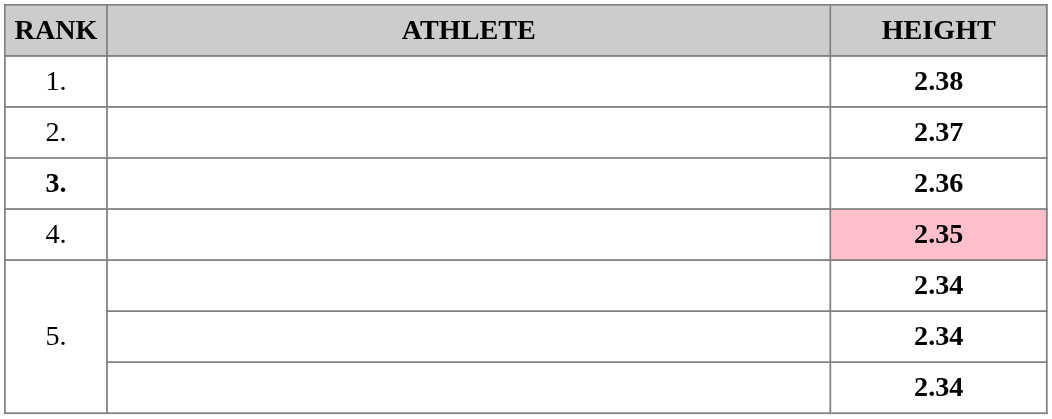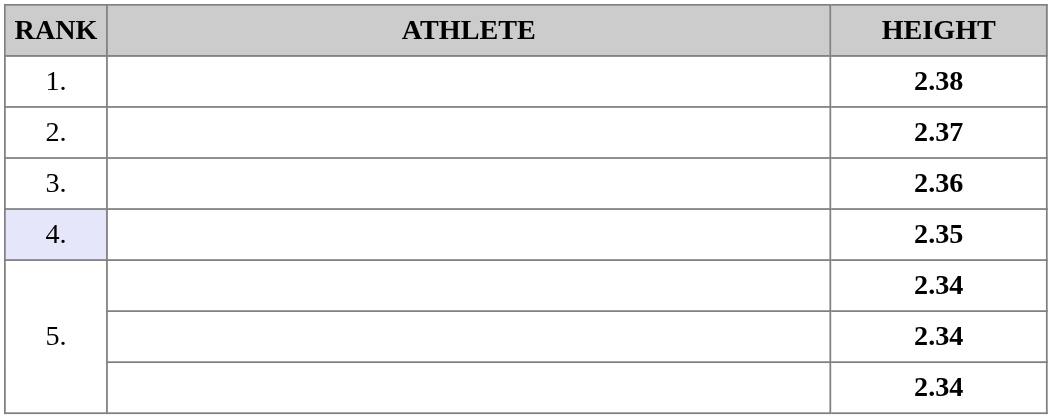(56, 183) bold -> (56, 183) normal
(56, 234) no background -> (56, 234) lavender background
(939, 234) pink background -> (939, 234) no background
